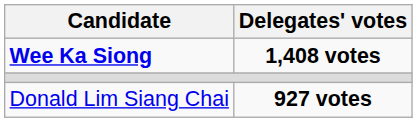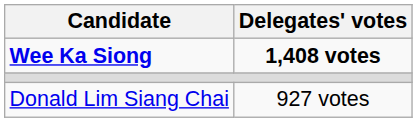(323, 99) bold -> (323, 99) normal
